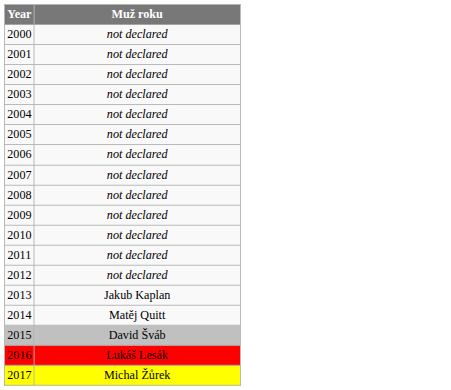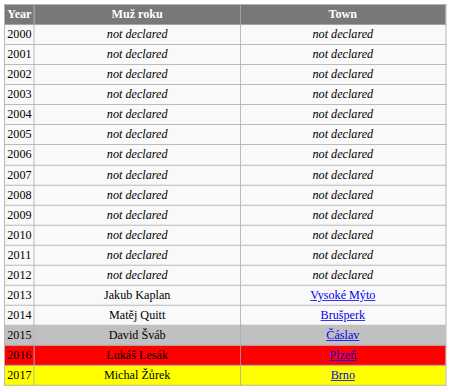+ column: (343, 14)
